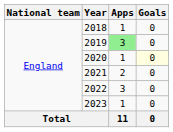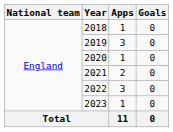(123, 42) lightgreen background -> (123, 42) no background
(152, 58) lightyellow background -> (152, 58) no background
